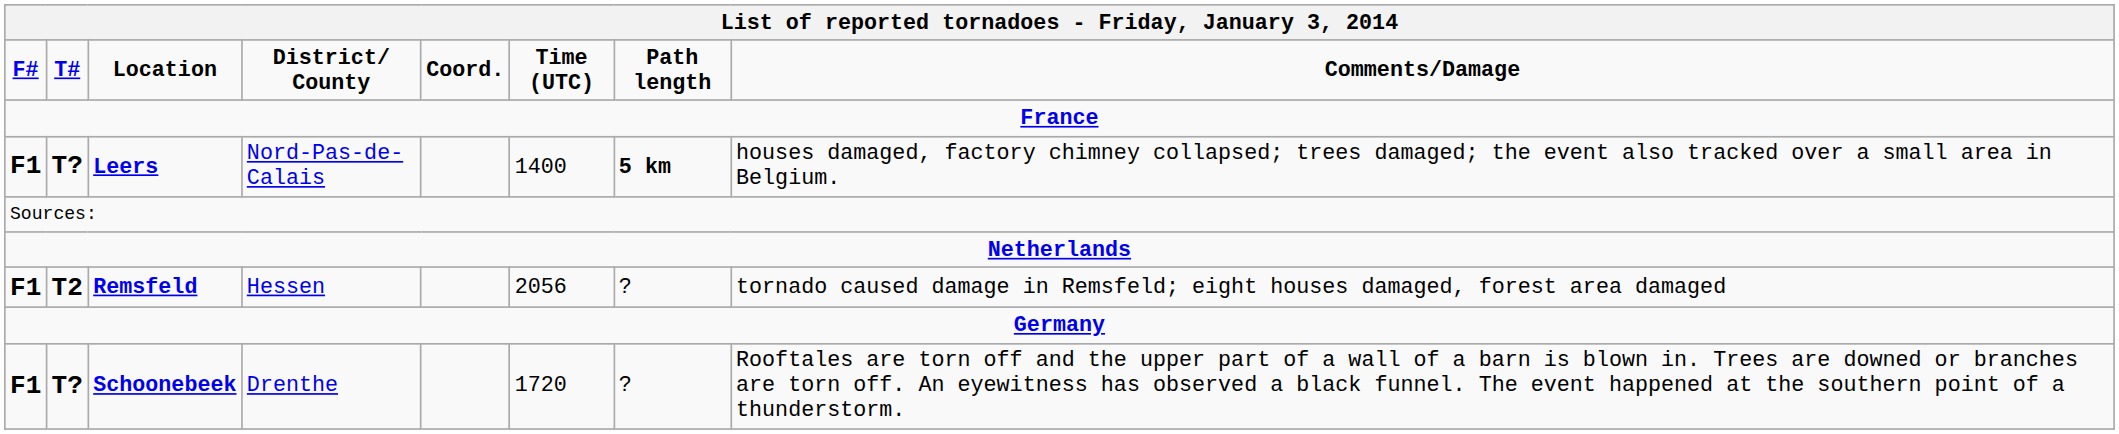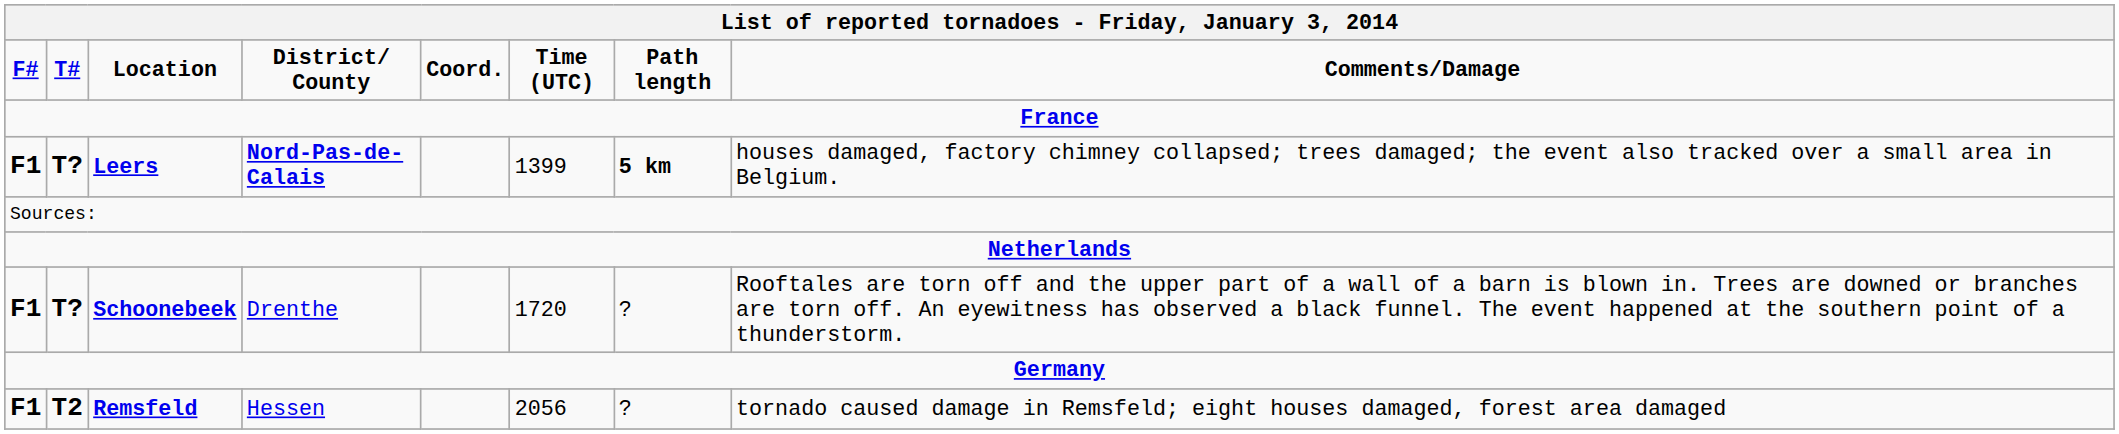(325, 166) normal -> (325, 166) bold
(541, 166) 1400 -> (541, 166) 1399
rows swapped: (165, 386) <-> (145, 287)
